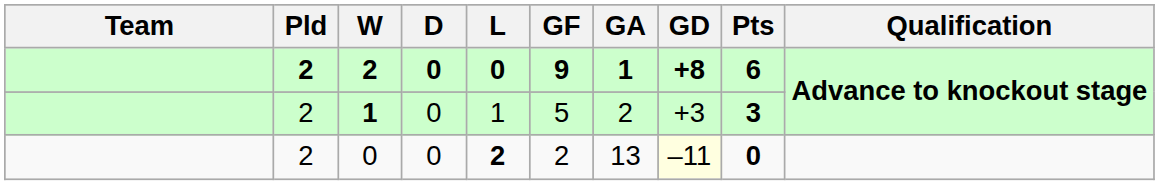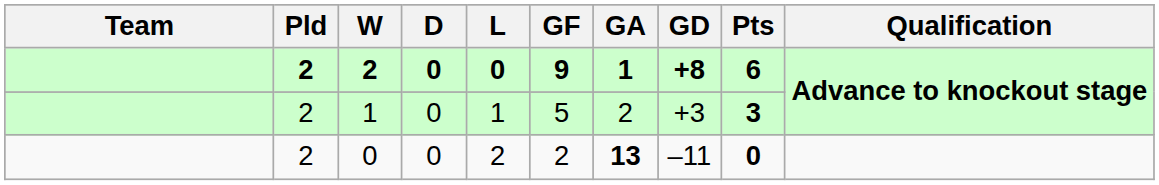(370, 112) bold -> (370, 112) normal
(498, 156) bold -> (498, 156) normal
(625, 156) normal -> (625, 156) bold
(689, 156) lightyellow background -> (689, 156) no background
